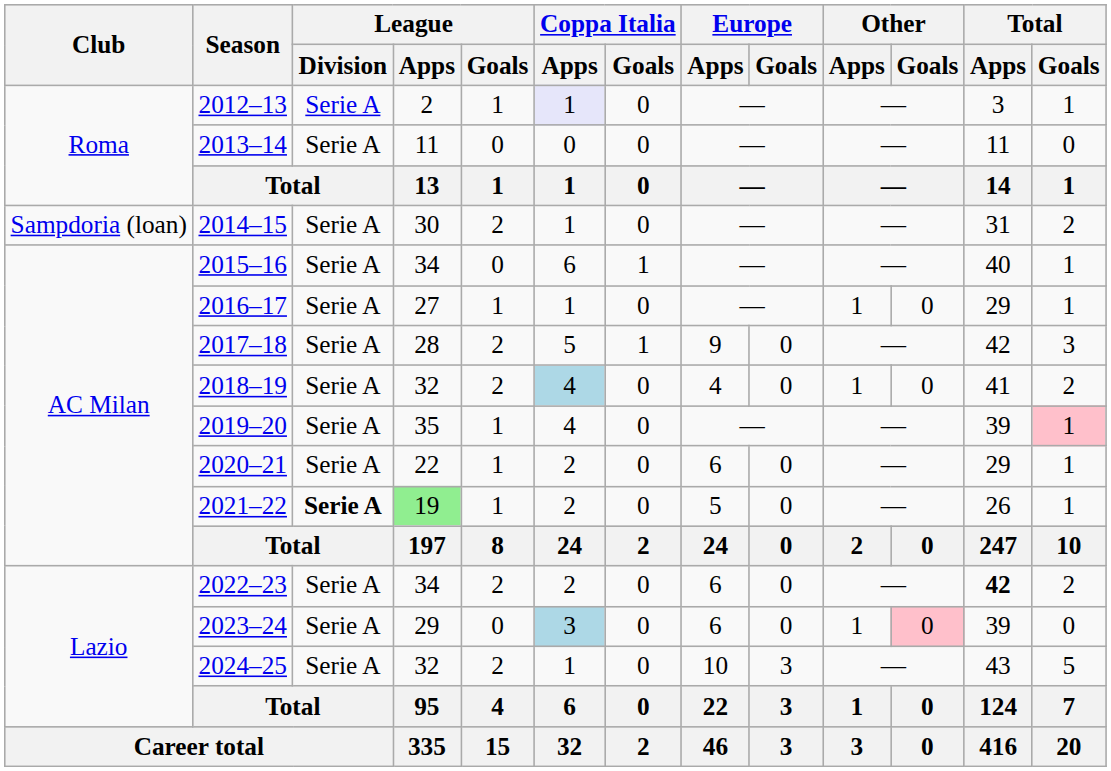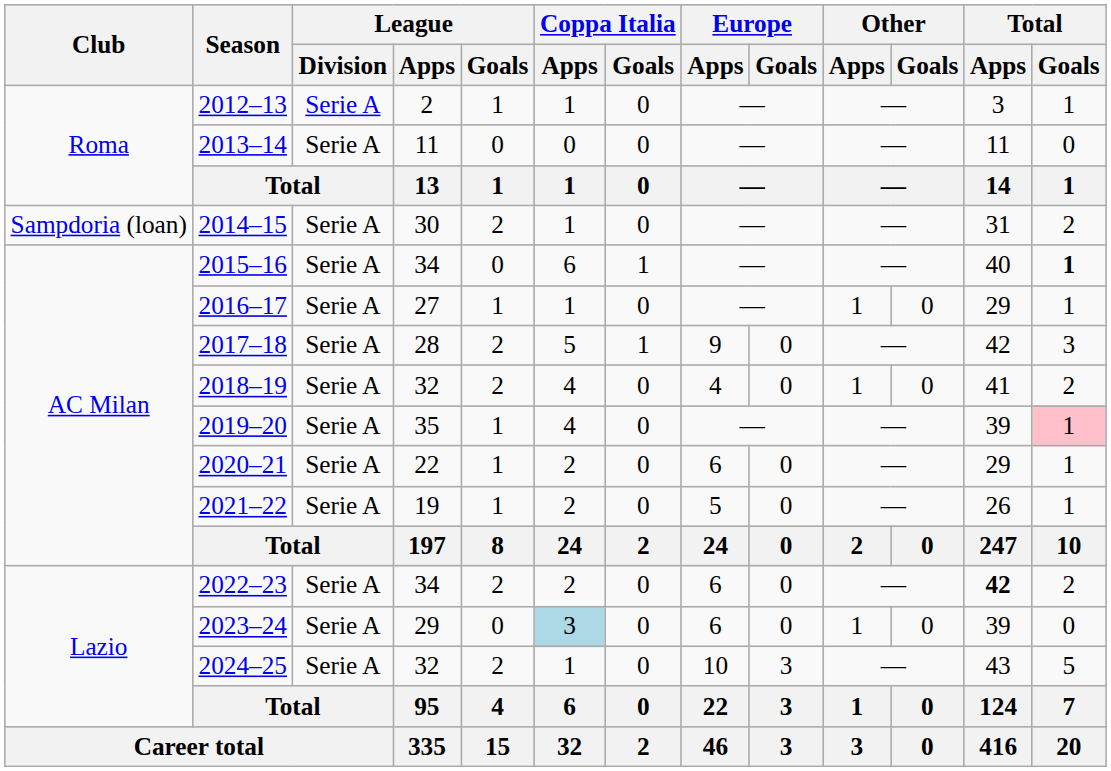(570, 104) lavender background -> (570, 104) no background
(1069, 265) normal -> (1069, 265) bold
(570, 385) lightblue background -> (570, 385) no background
(343, 505) bold -> (343, 505) normal
(427, 505) lightgreen background -> (427, 505) no background
(927, 625) pink background -> (927, 625) no background
